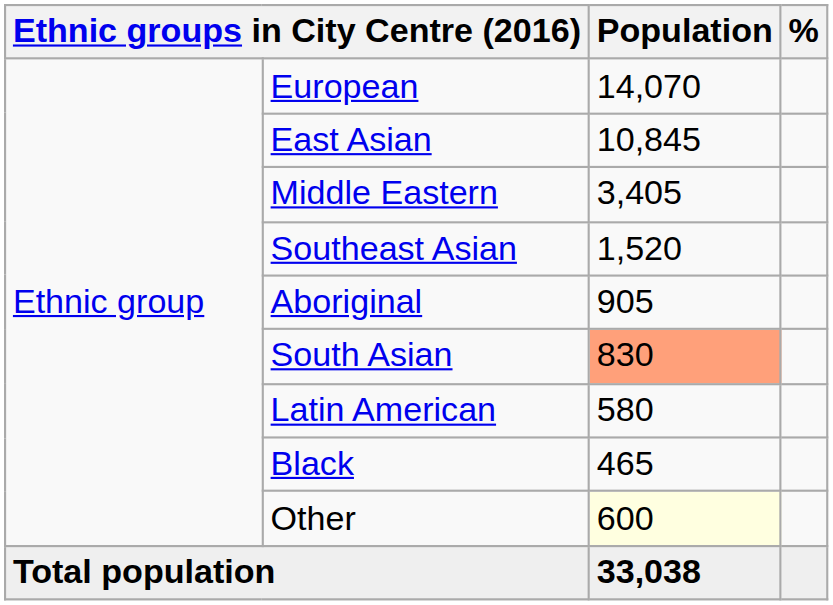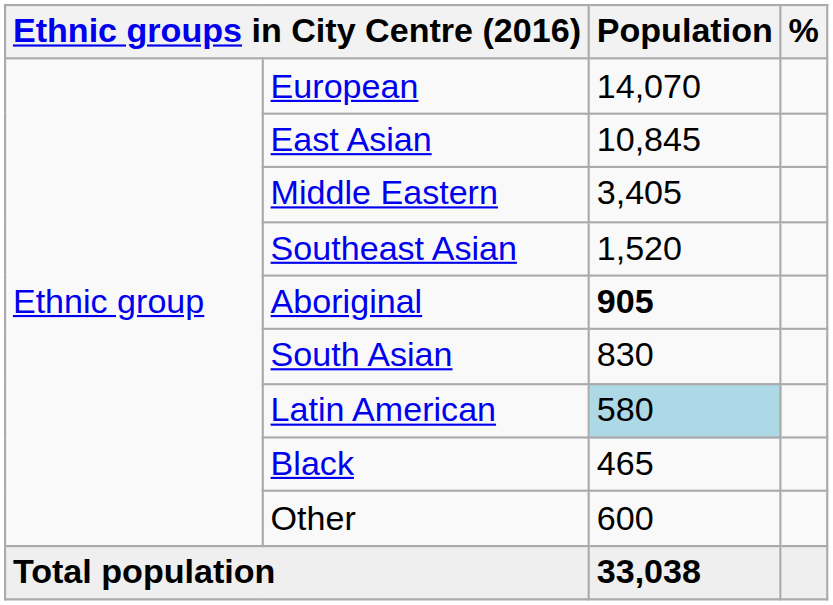(625, 301) normal -> (625, 301) bold
(625, 355) lightsalmon background -> (625, 355) no background
(625, 409) no background -> (625, 409) lightblue background
(625, 517) lightyellow background -> (625, 517) no background
